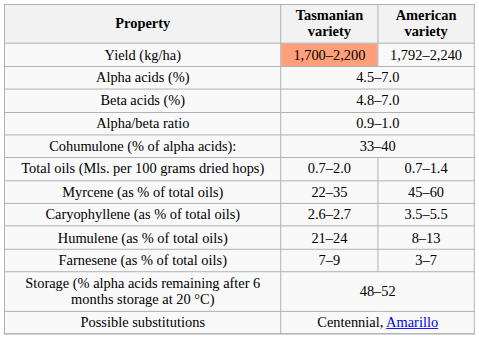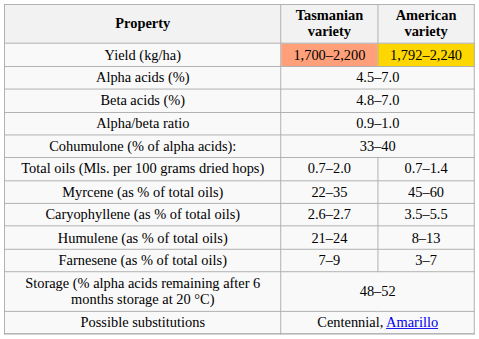(426, 54) no background -> (426, 54) gold background
